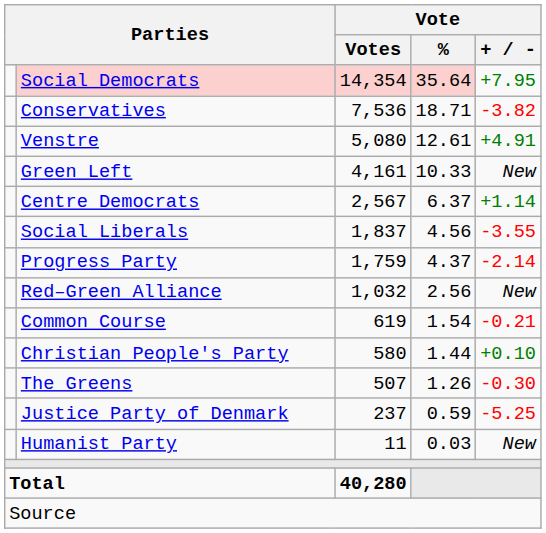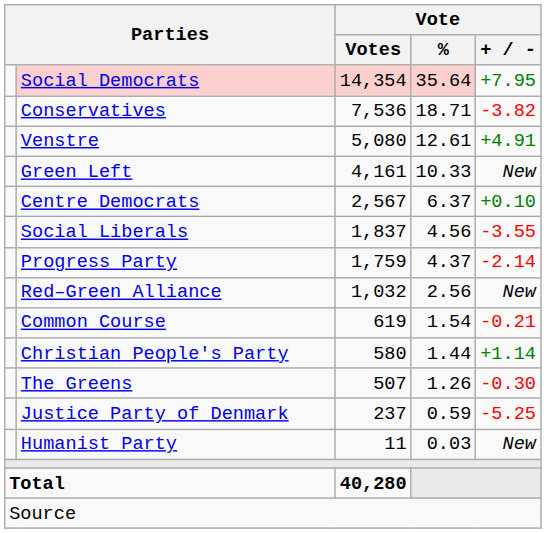(508, 202) +1.14 -> (508, 202) +0.10
(508, 353) +0.10 -> (508, 353) +1.14
